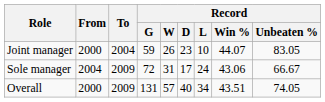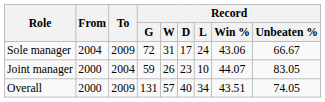rows swapped: (40, 50) <-> (39, 69)
